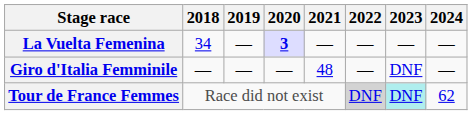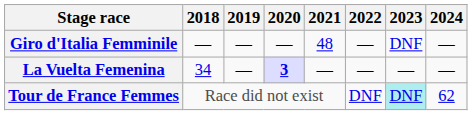rows swapped: (94, 43) <-> (94, 69)
(365, 95) lightgrey background -> (365, 95) no background
